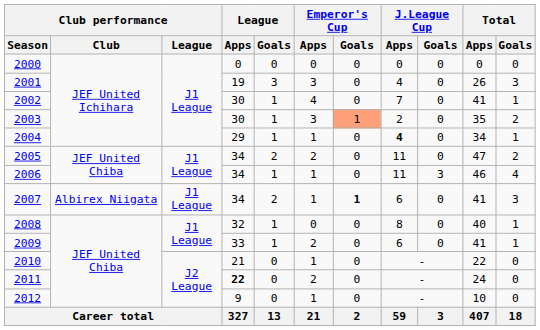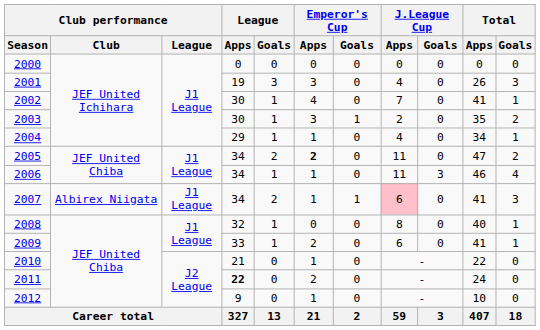(357, 119) lightsalmon background -> (357, 119) no background
(399, 137) bold -> (399, 137) normal
(313, 156) normal -> (313, 156) bold
(357, 199) bold -> (357, 199) normal
(399, 199) no background -> (399, 199) pink background
